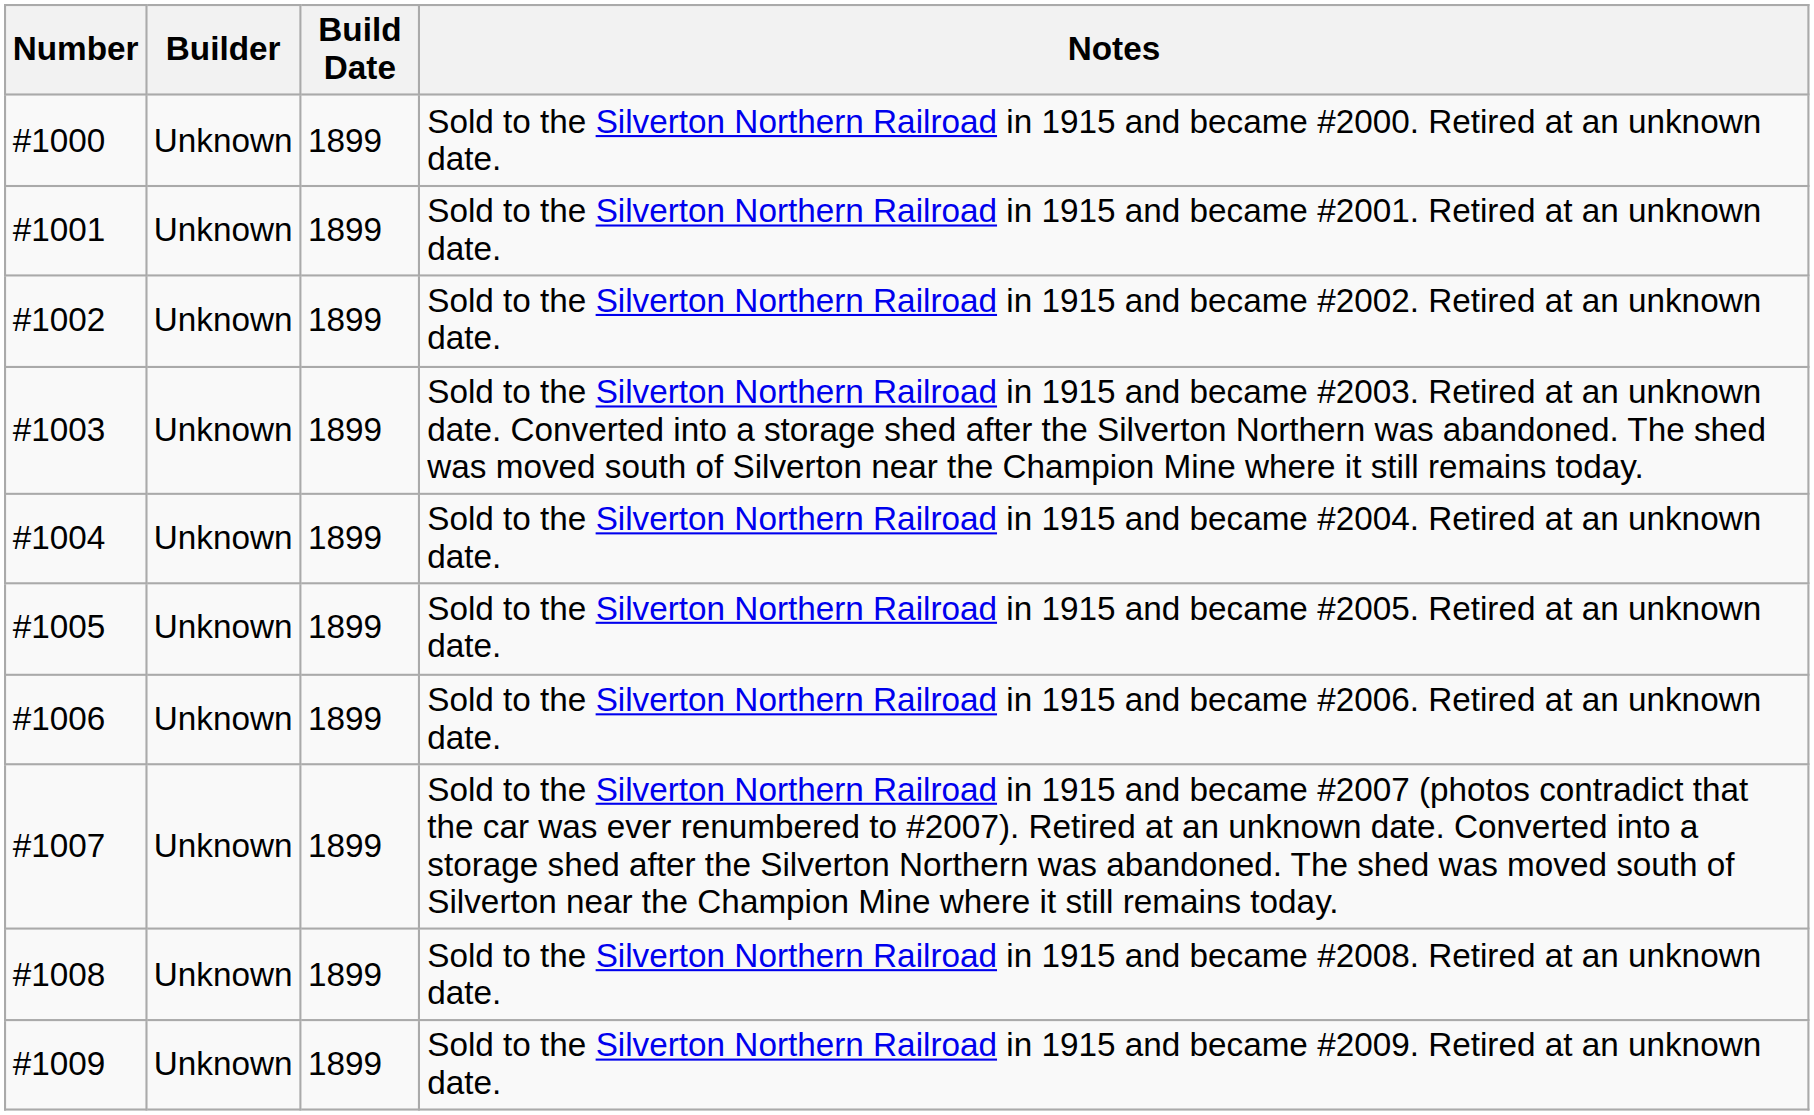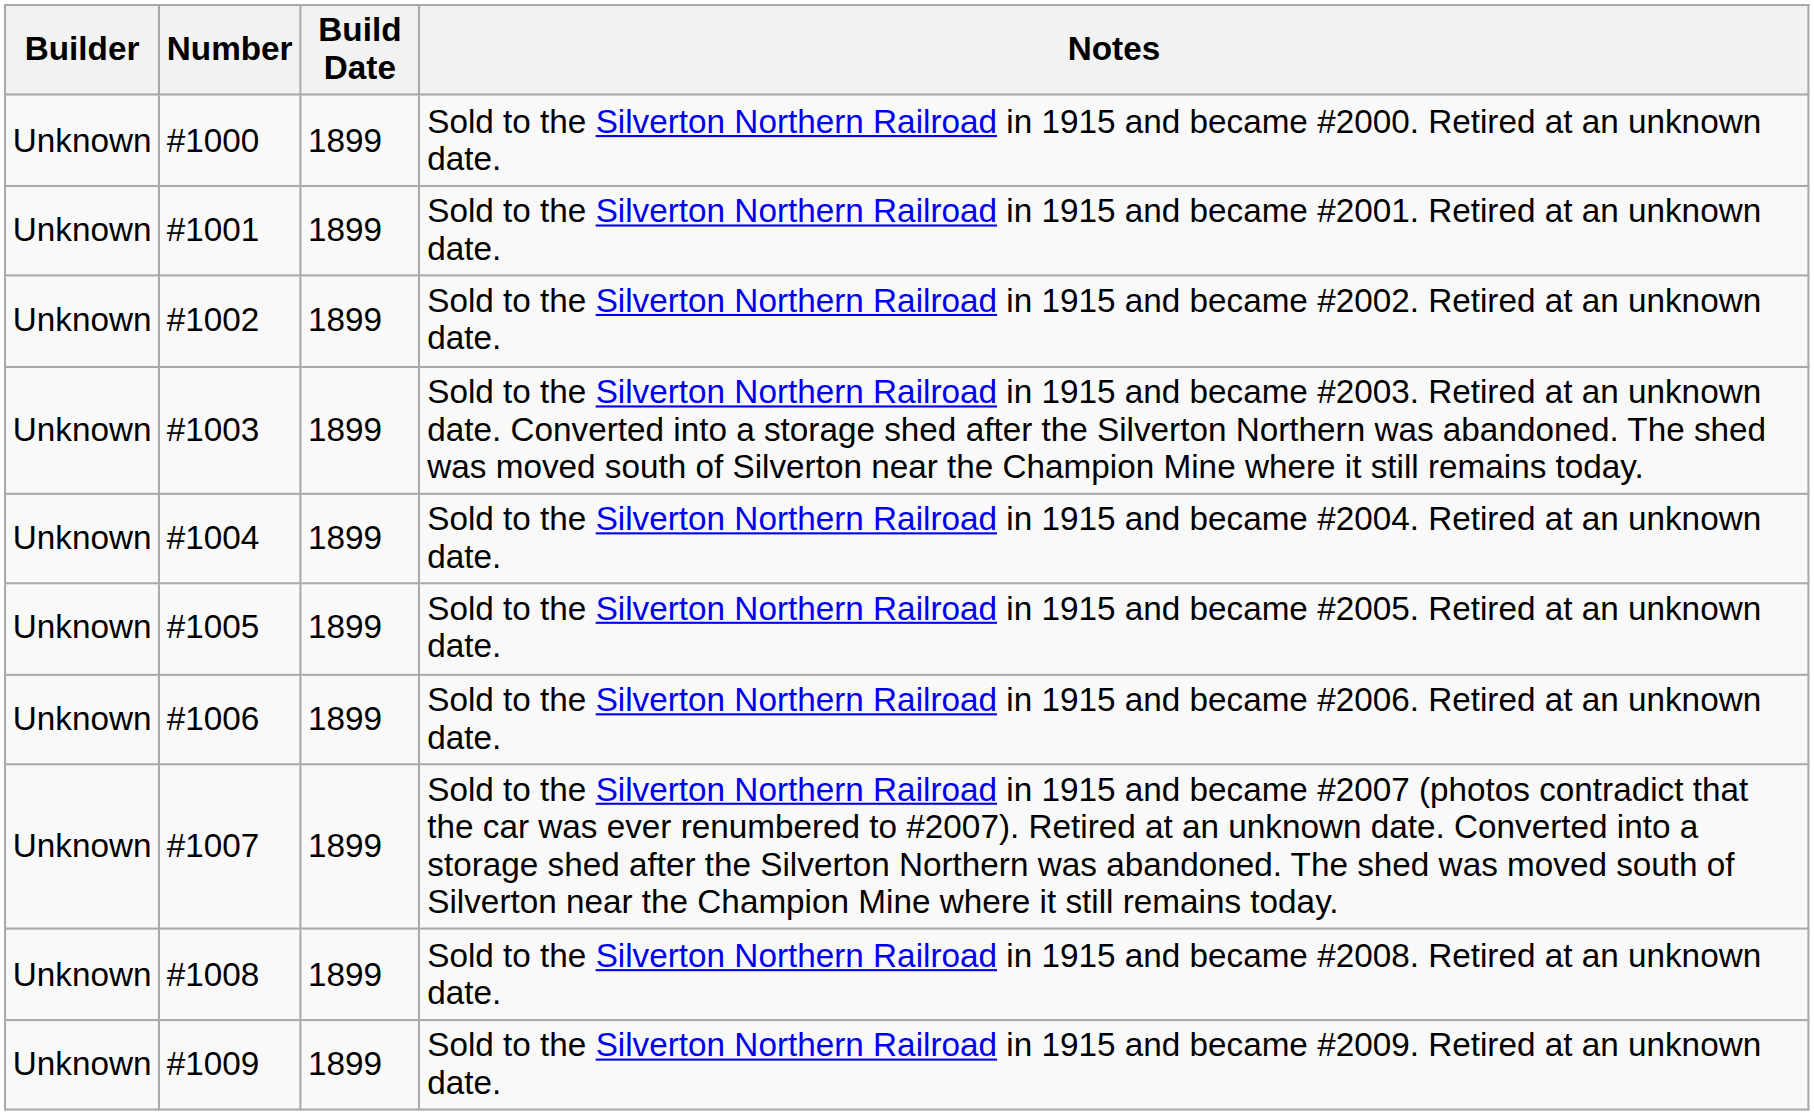columns swapped: (76, 49) <-> (223, 49)
